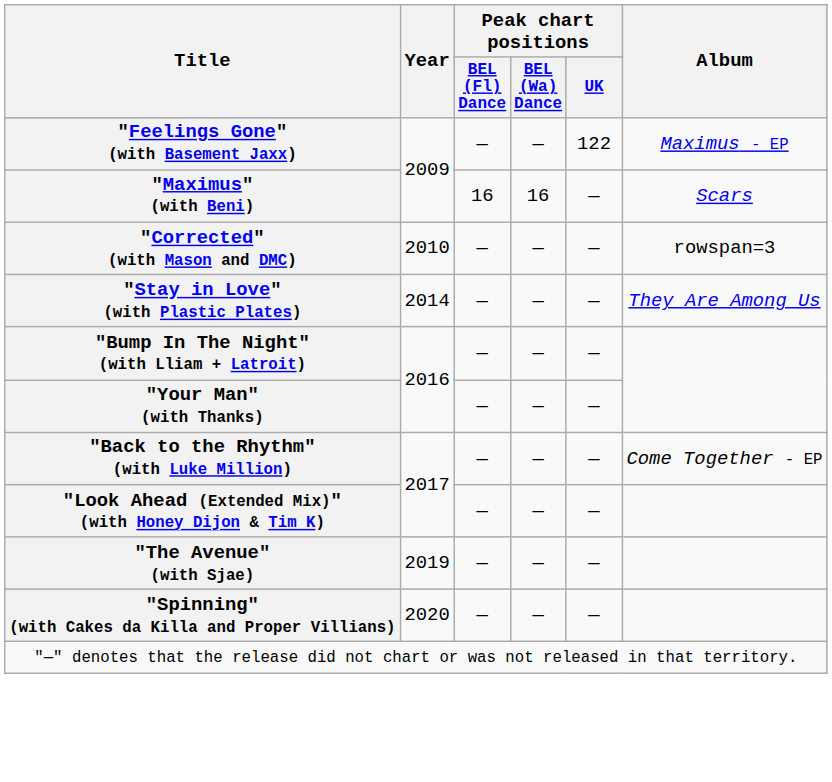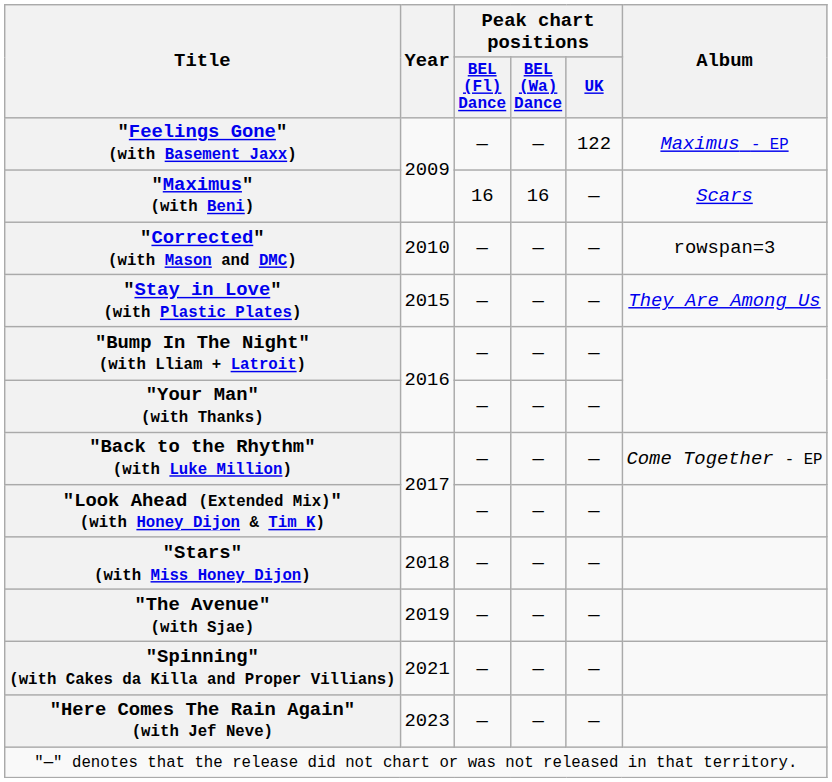(427, 301) 2014 -> (427, 301) 2015
+ row: (202, 563)
(427, 616) 2020 -> (427, 668) 2021
+ row: (202, 720)
